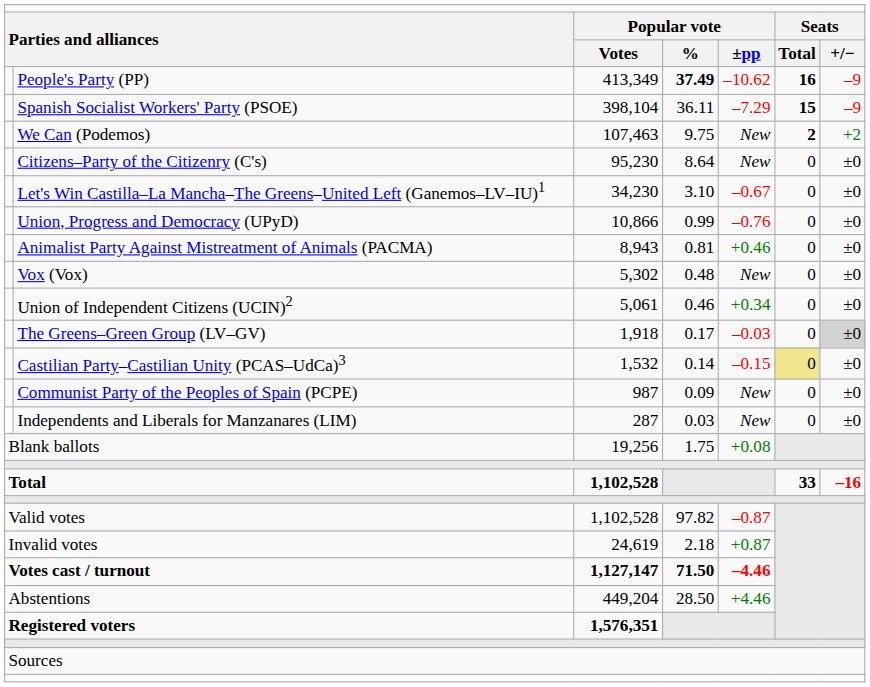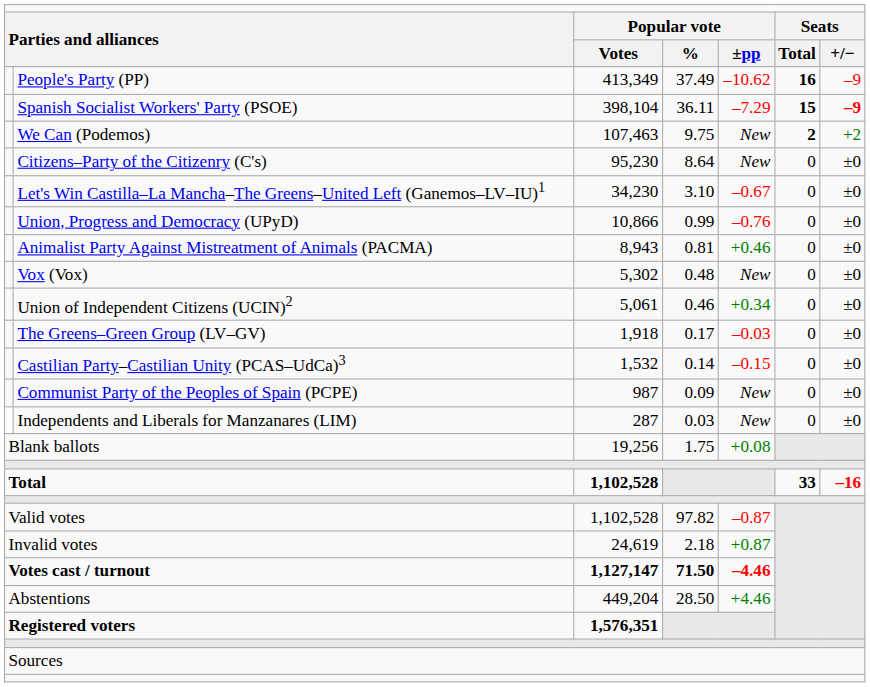(695, 80) bold -> (695, 80) normal
(853, 107) normal -> (853, 107) bold
(852, 333) lightgrey background -> (852, 333) no background
(812, 363) khaki background -> (812, 363) no background
